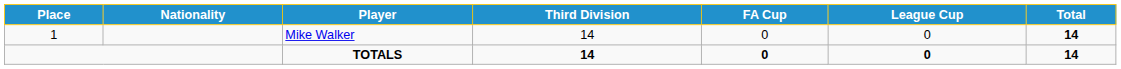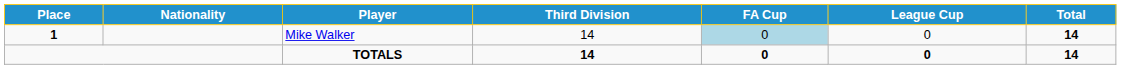(54, 35) normal -> (54, 35) bold
(765, 35) no background -> (765, 35) lightblue background
